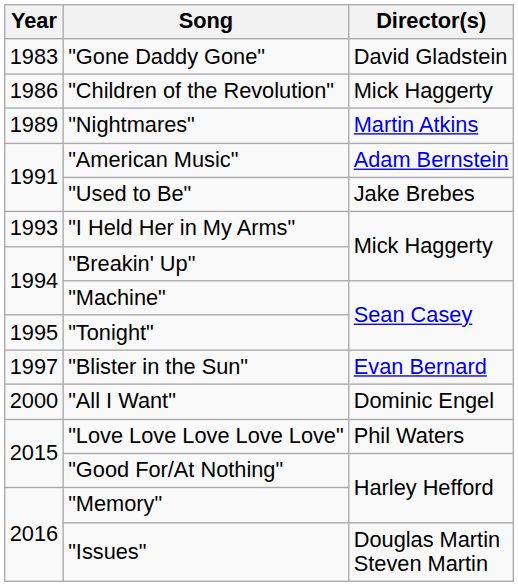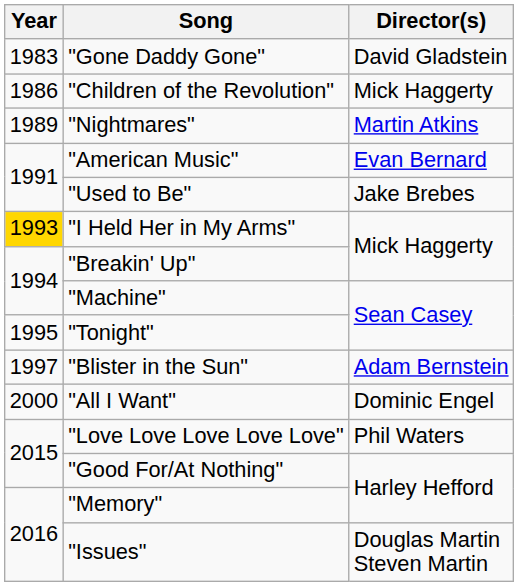(431, 159) Adam Bernstein -> (420, 159) Evan Bernard
(34, 228) no background -> (34, 228) gold background
(420, 366) Evan Bernard -> (431, 366) Adam Bernstein
